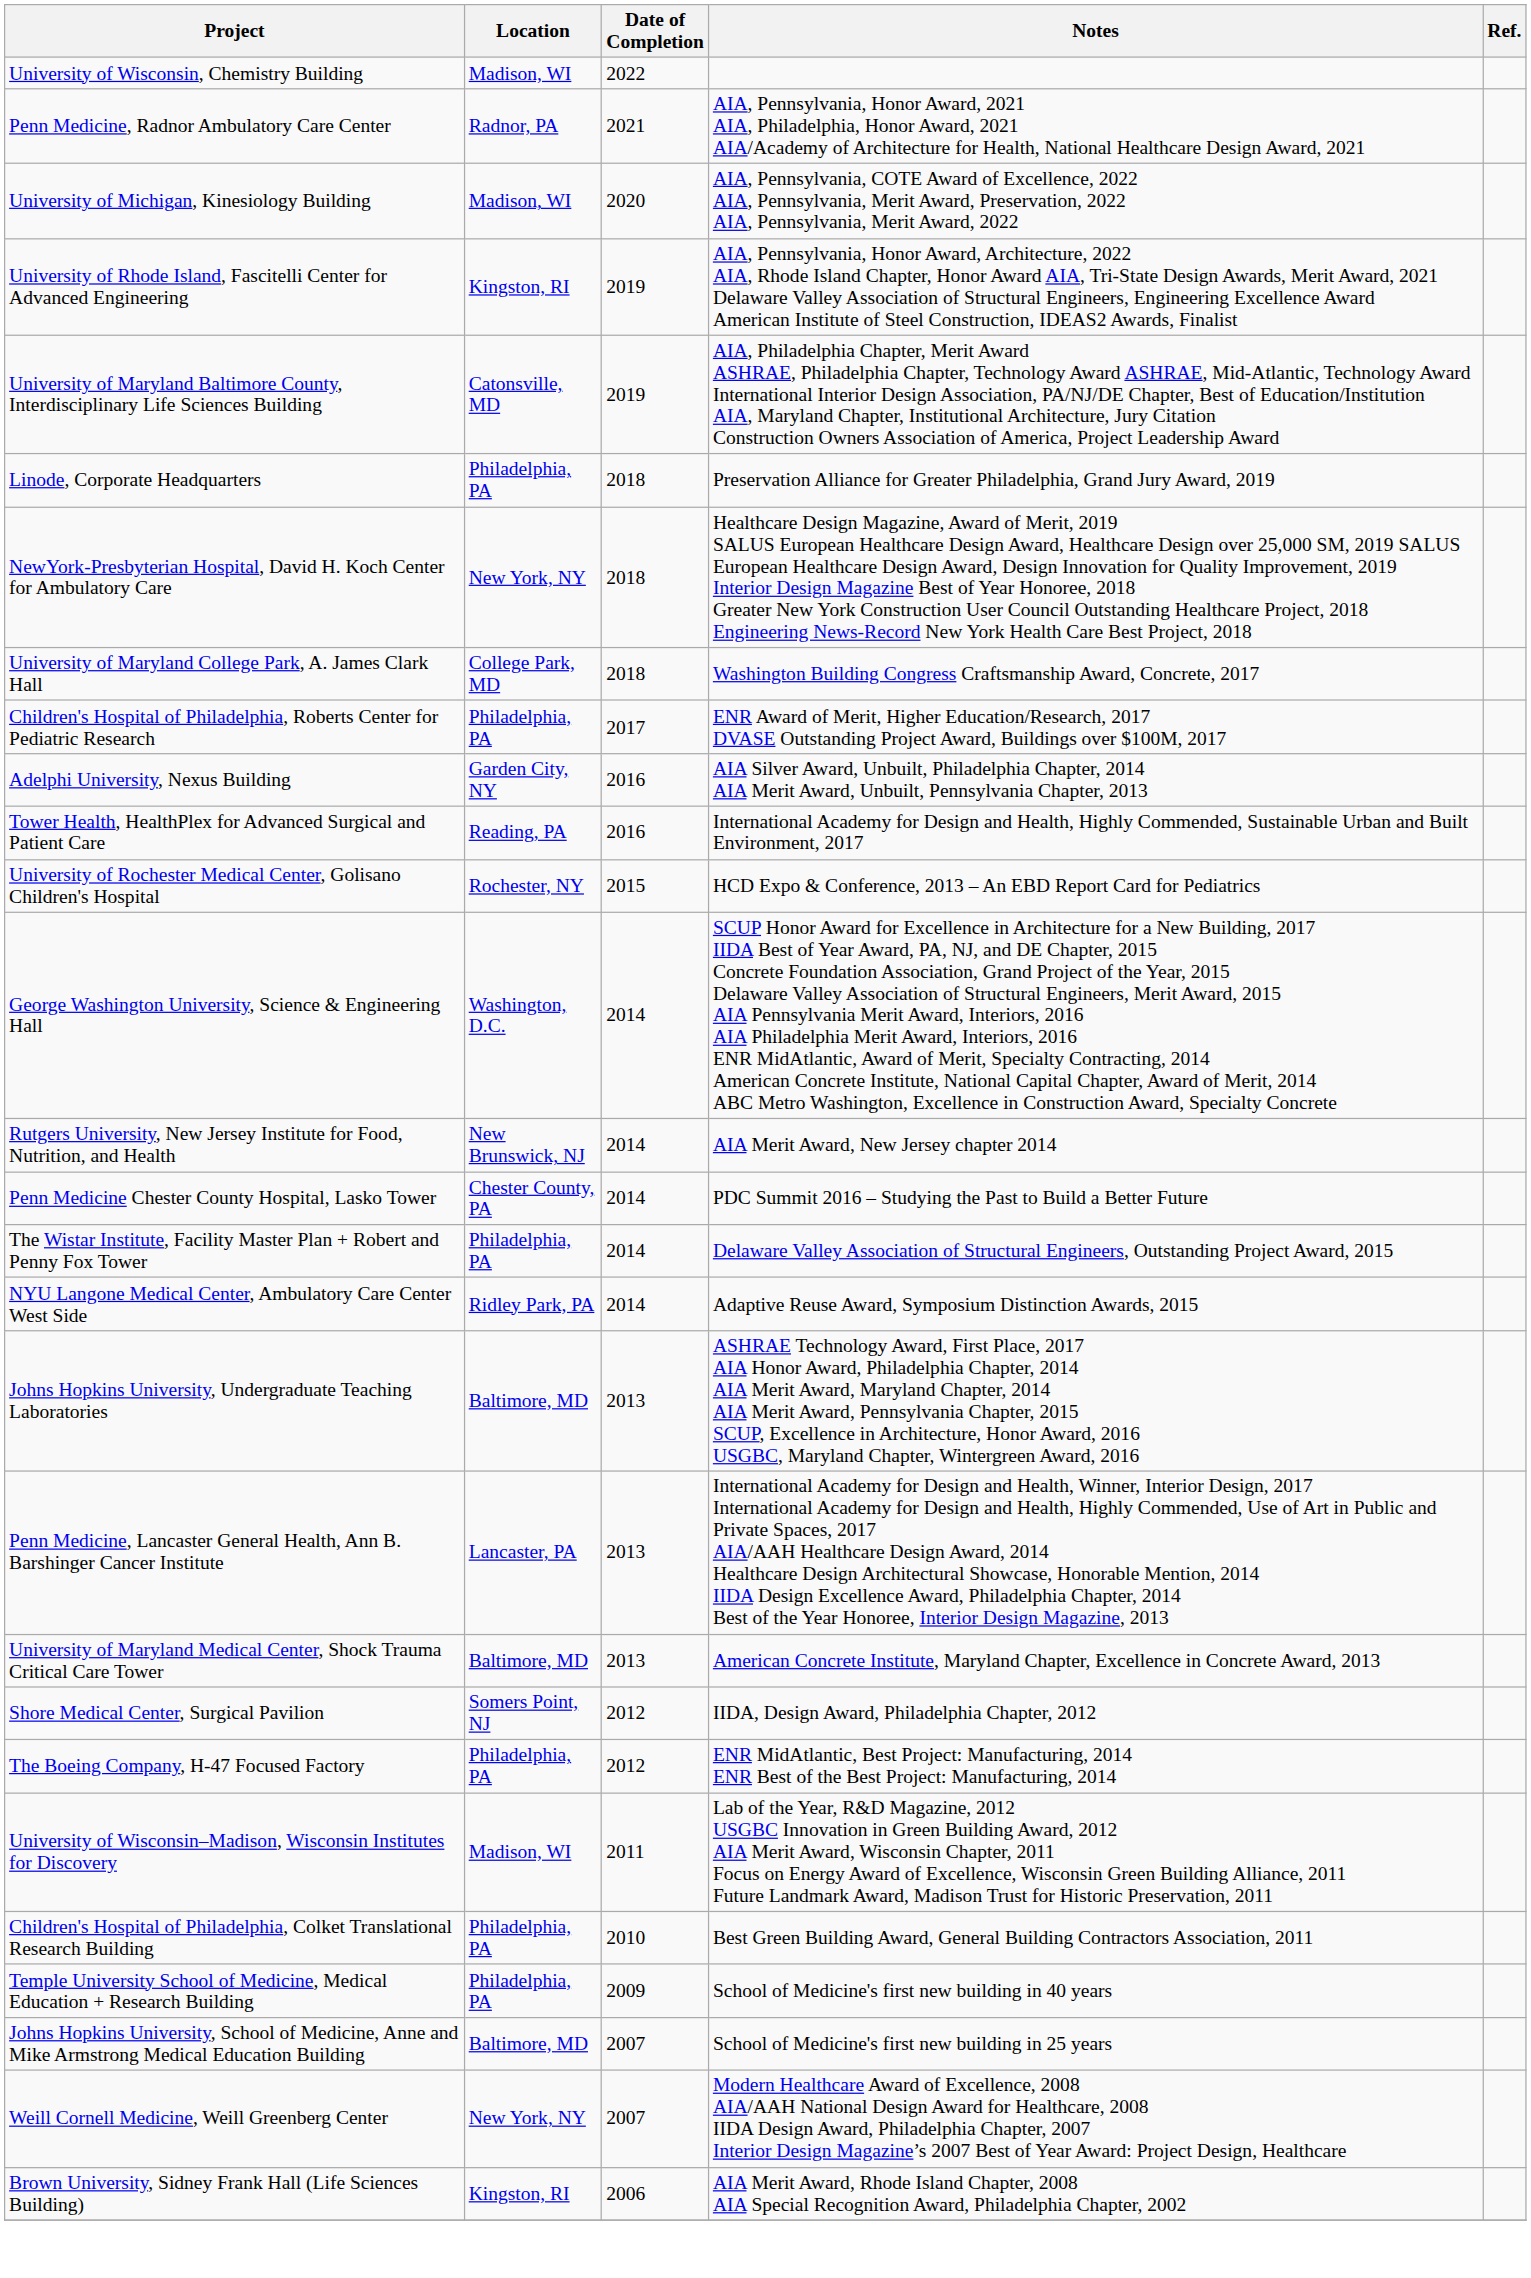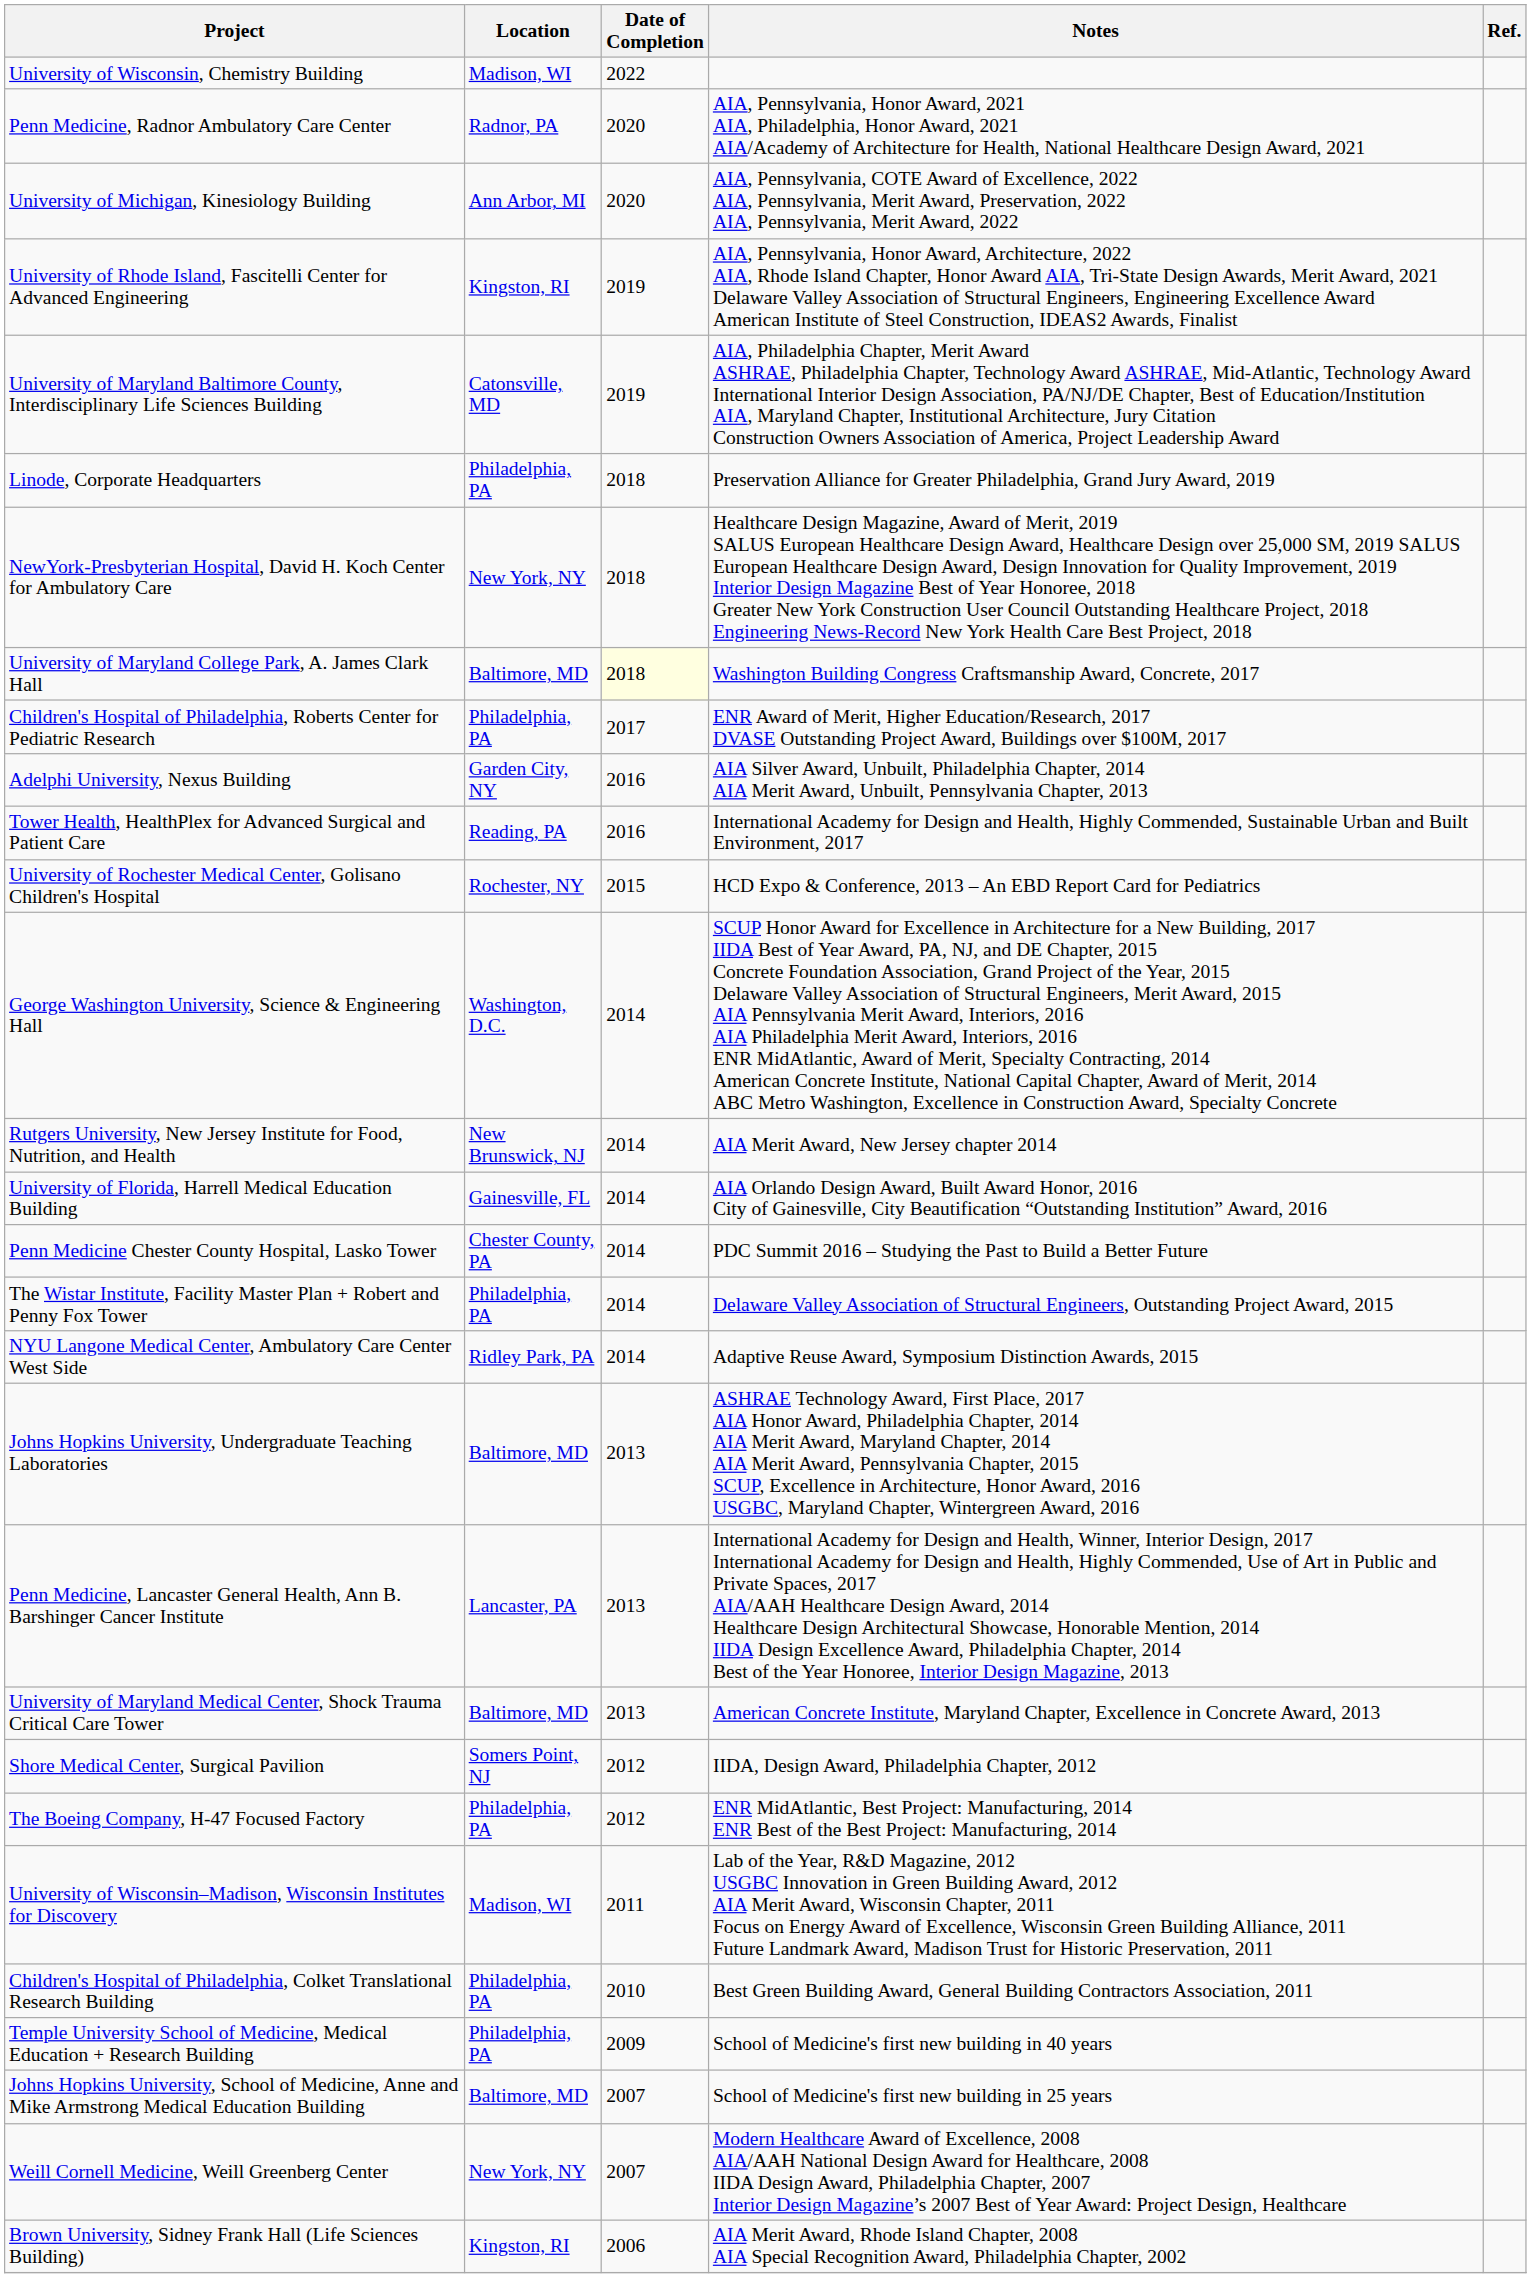(626, 125) 2021 -> (626, 125) 2020
(520, 200) Madison, WI -> (527, 200) Ann Arbor, MI
(522, 673) College Park, MD -> (528, 673) Baltimore, MD
(626, 673) no background -> (626, 673) lightyellow background
+ row: (200, 1198)
